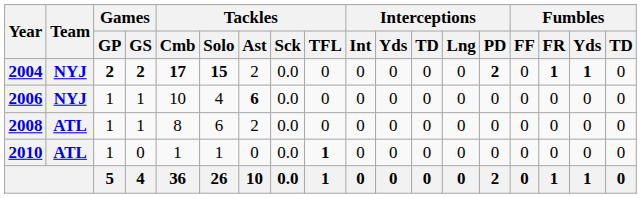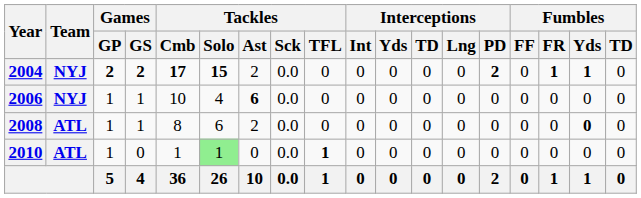(587, 125) normal -> (587, 125) bold
(219, 152) no background -> (219, 152) lightgreen background
